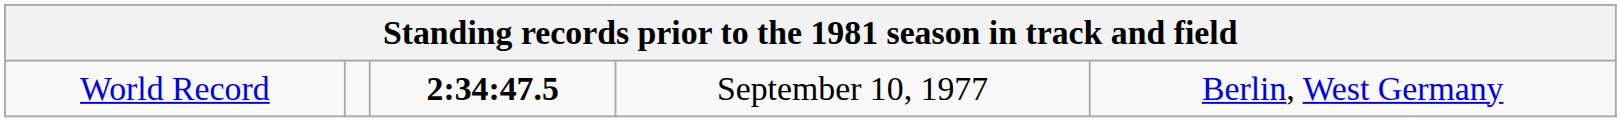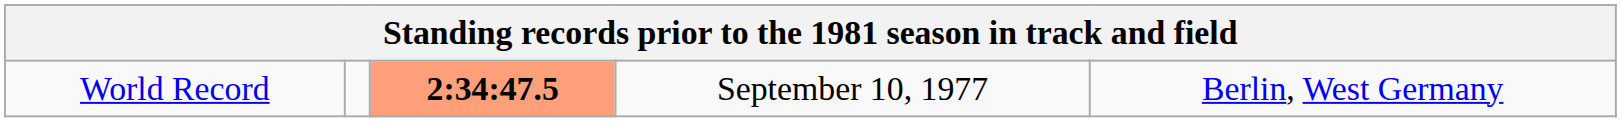(493, 87) no background -> (493, 87) lightsalmon background
